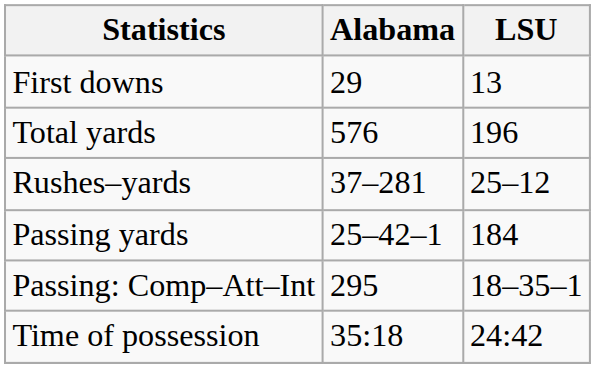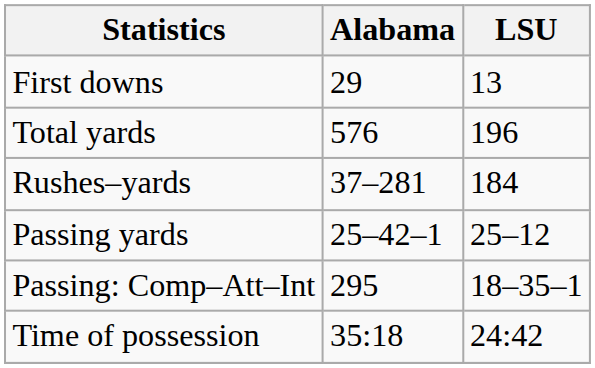(510, 183) 25–12 -> (494, 183) 184
(494, 234) 184 -> (510, 234) 25–12
